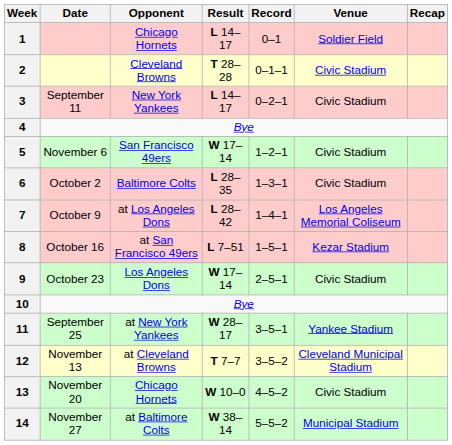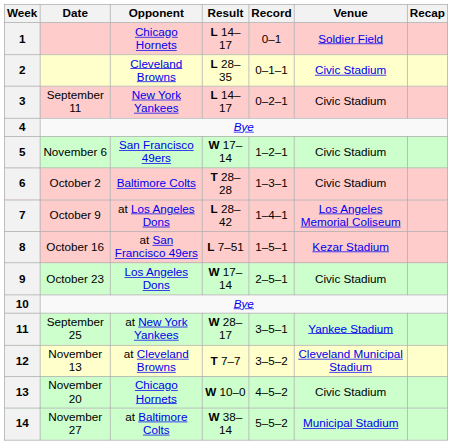(225, 70) T 28–28 -> (225, 70) L 28–35
(225, 184) L 28–35 -> (225, 184) T 28–28
